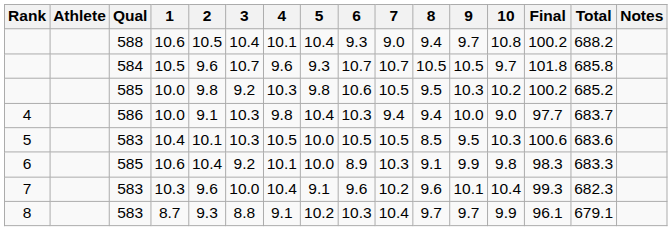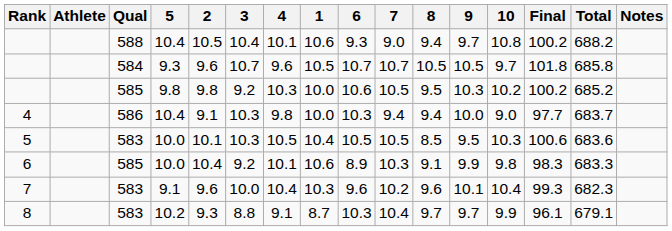columns swapped: (170, 16) <-> (319, 16)
